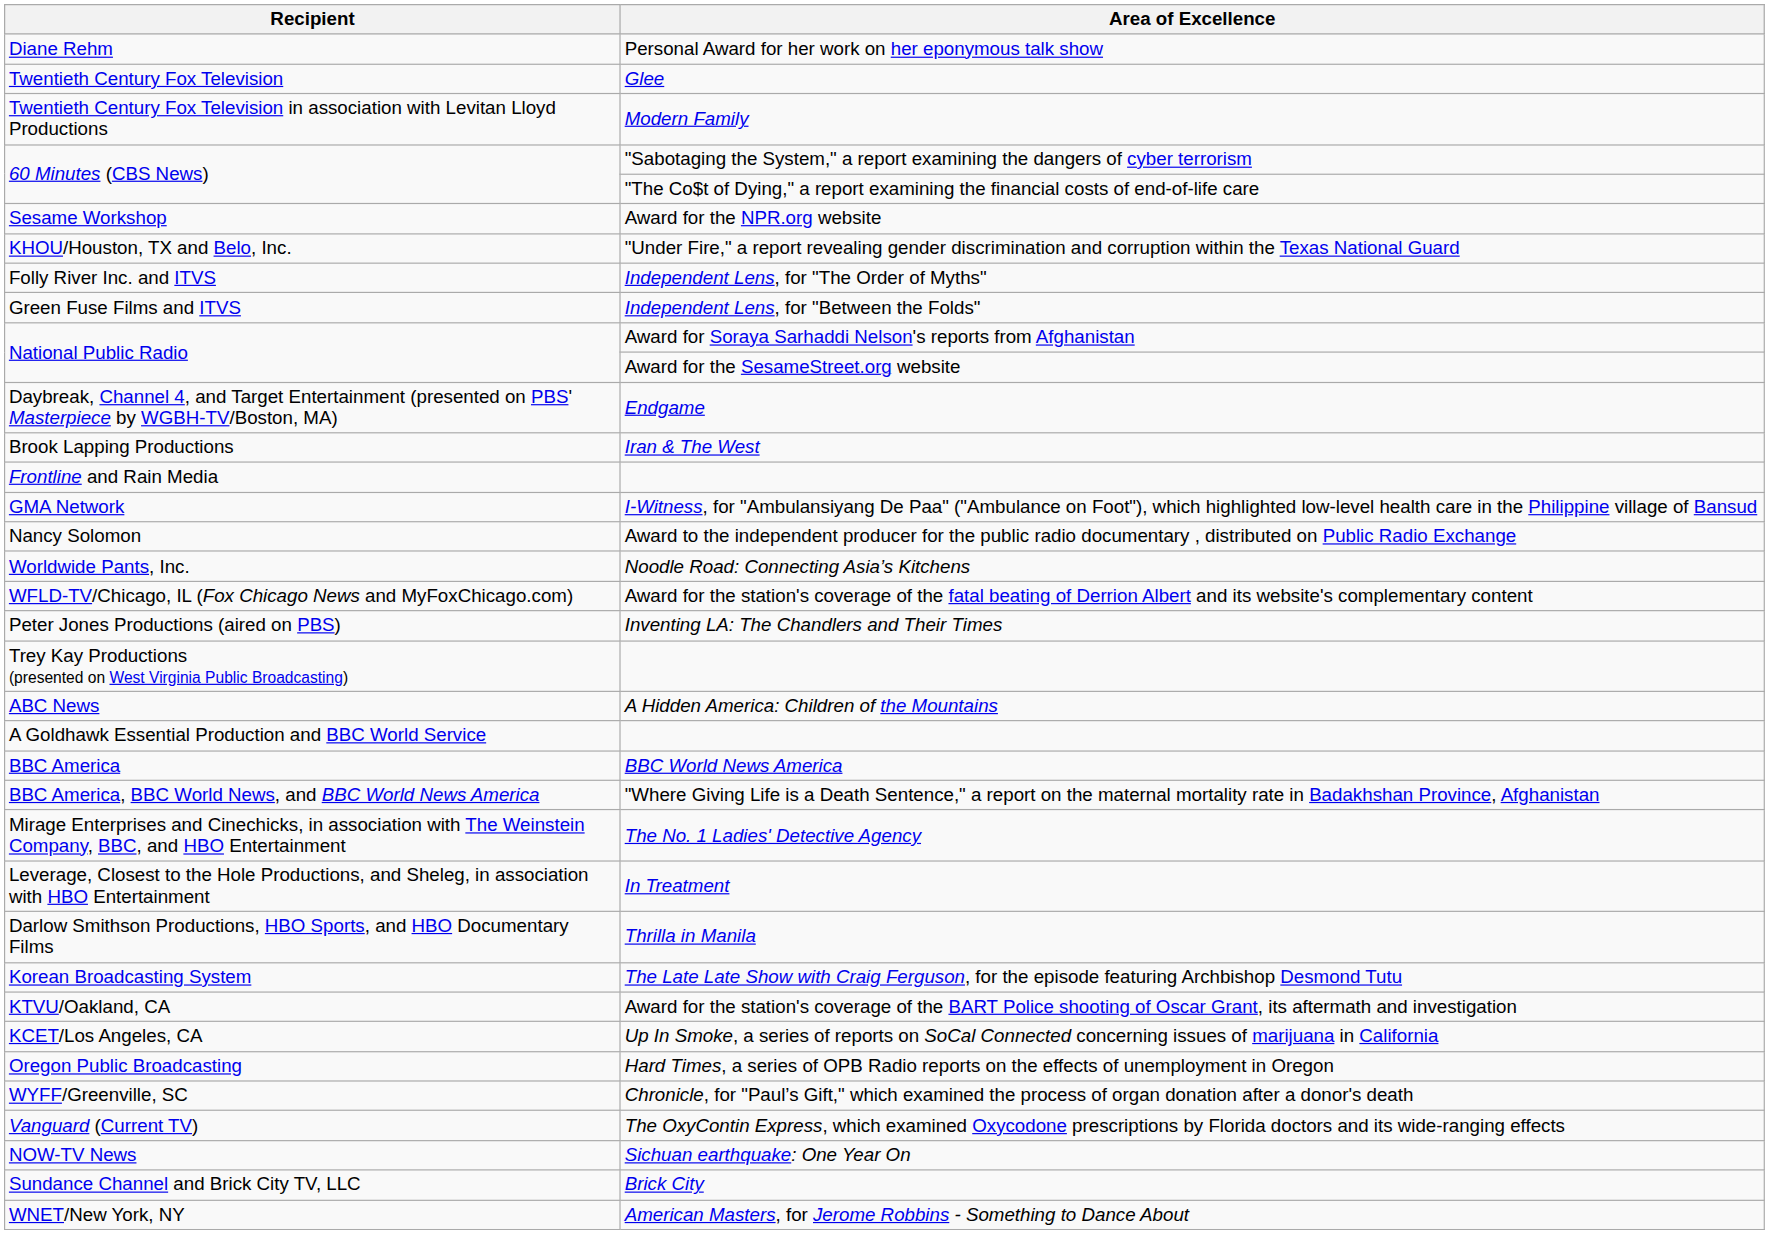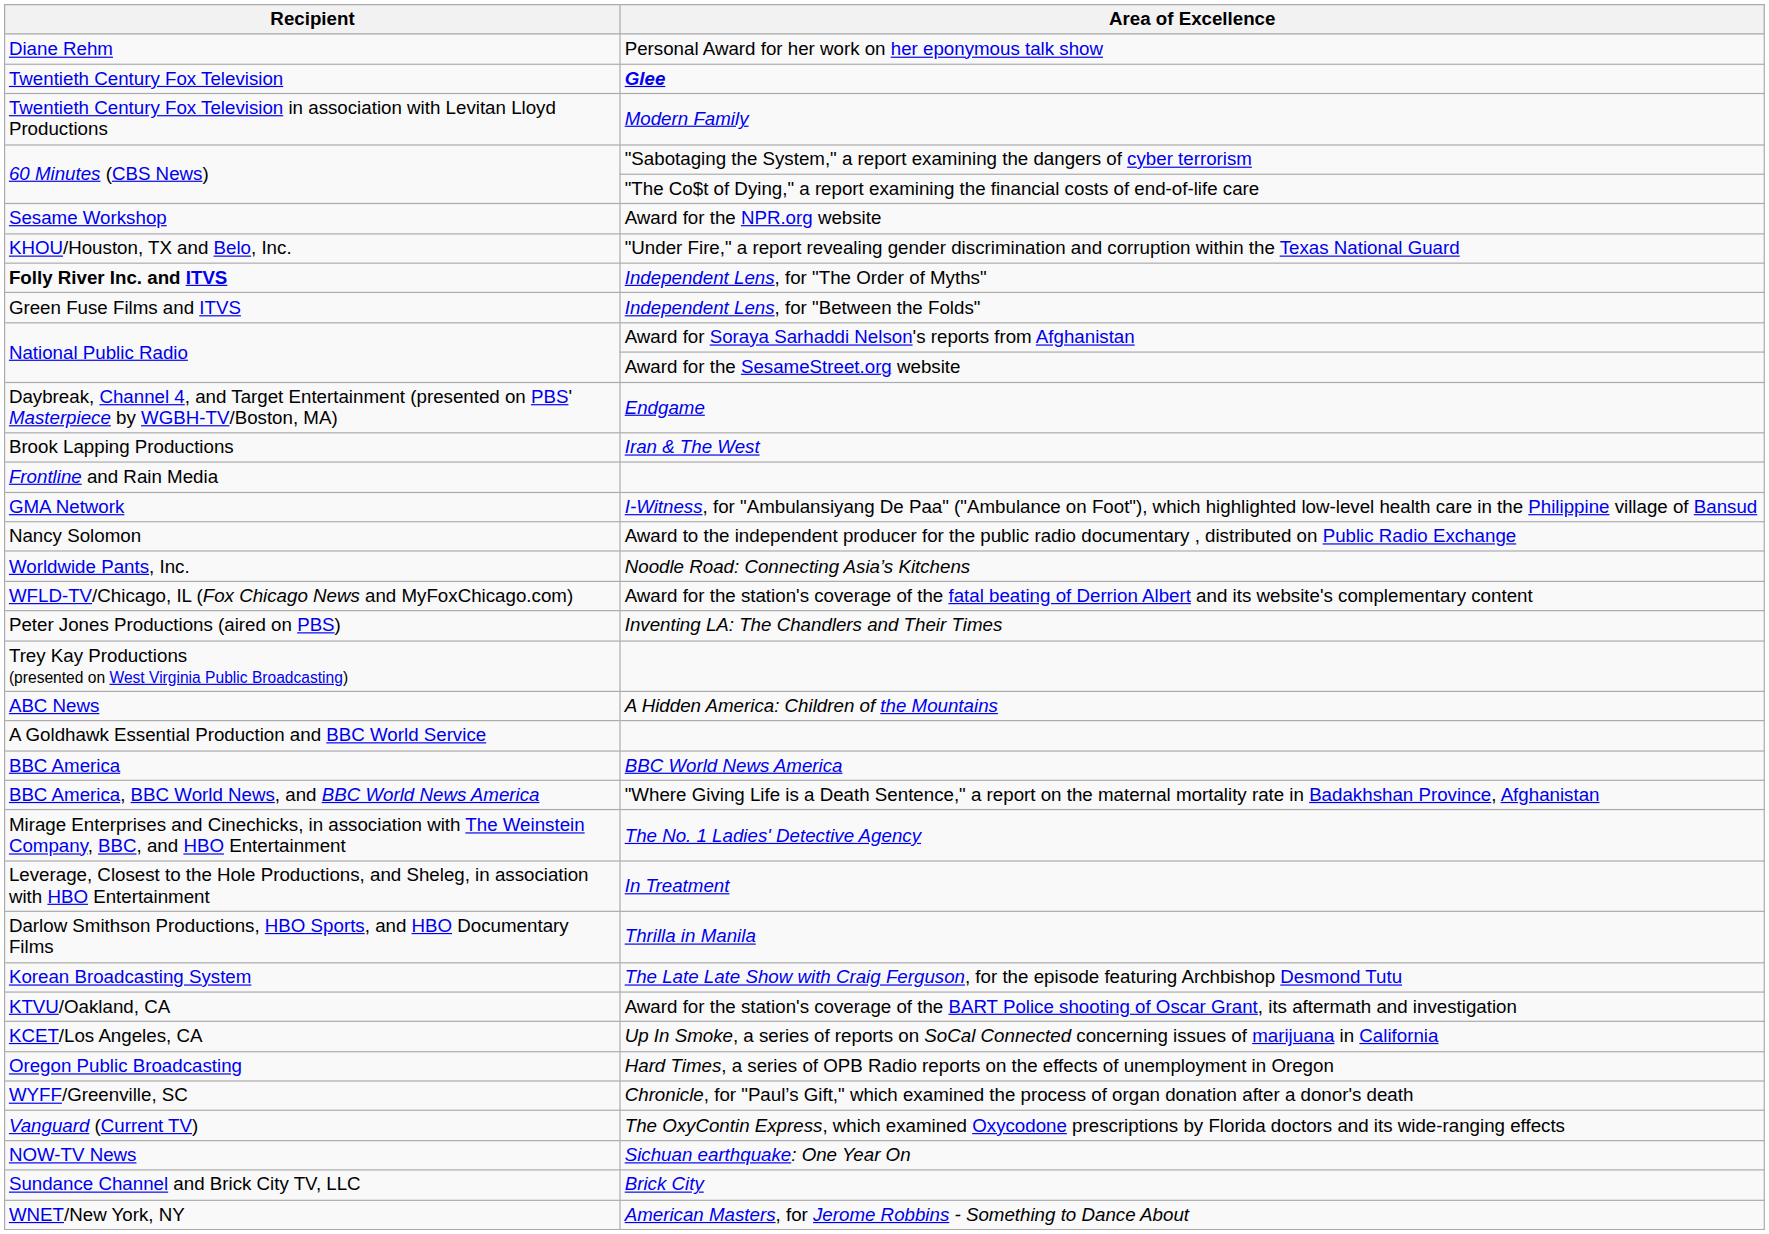(644, 78) normal -> (645, 78) bold
(112, 277) normal -> (118, 277) bold
